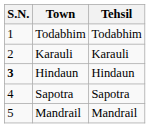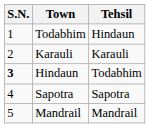(117, 34) Todabhim -> (113, 34) Hindaun
(113, 73) Hindaun -> (117, 73) Todabhim
